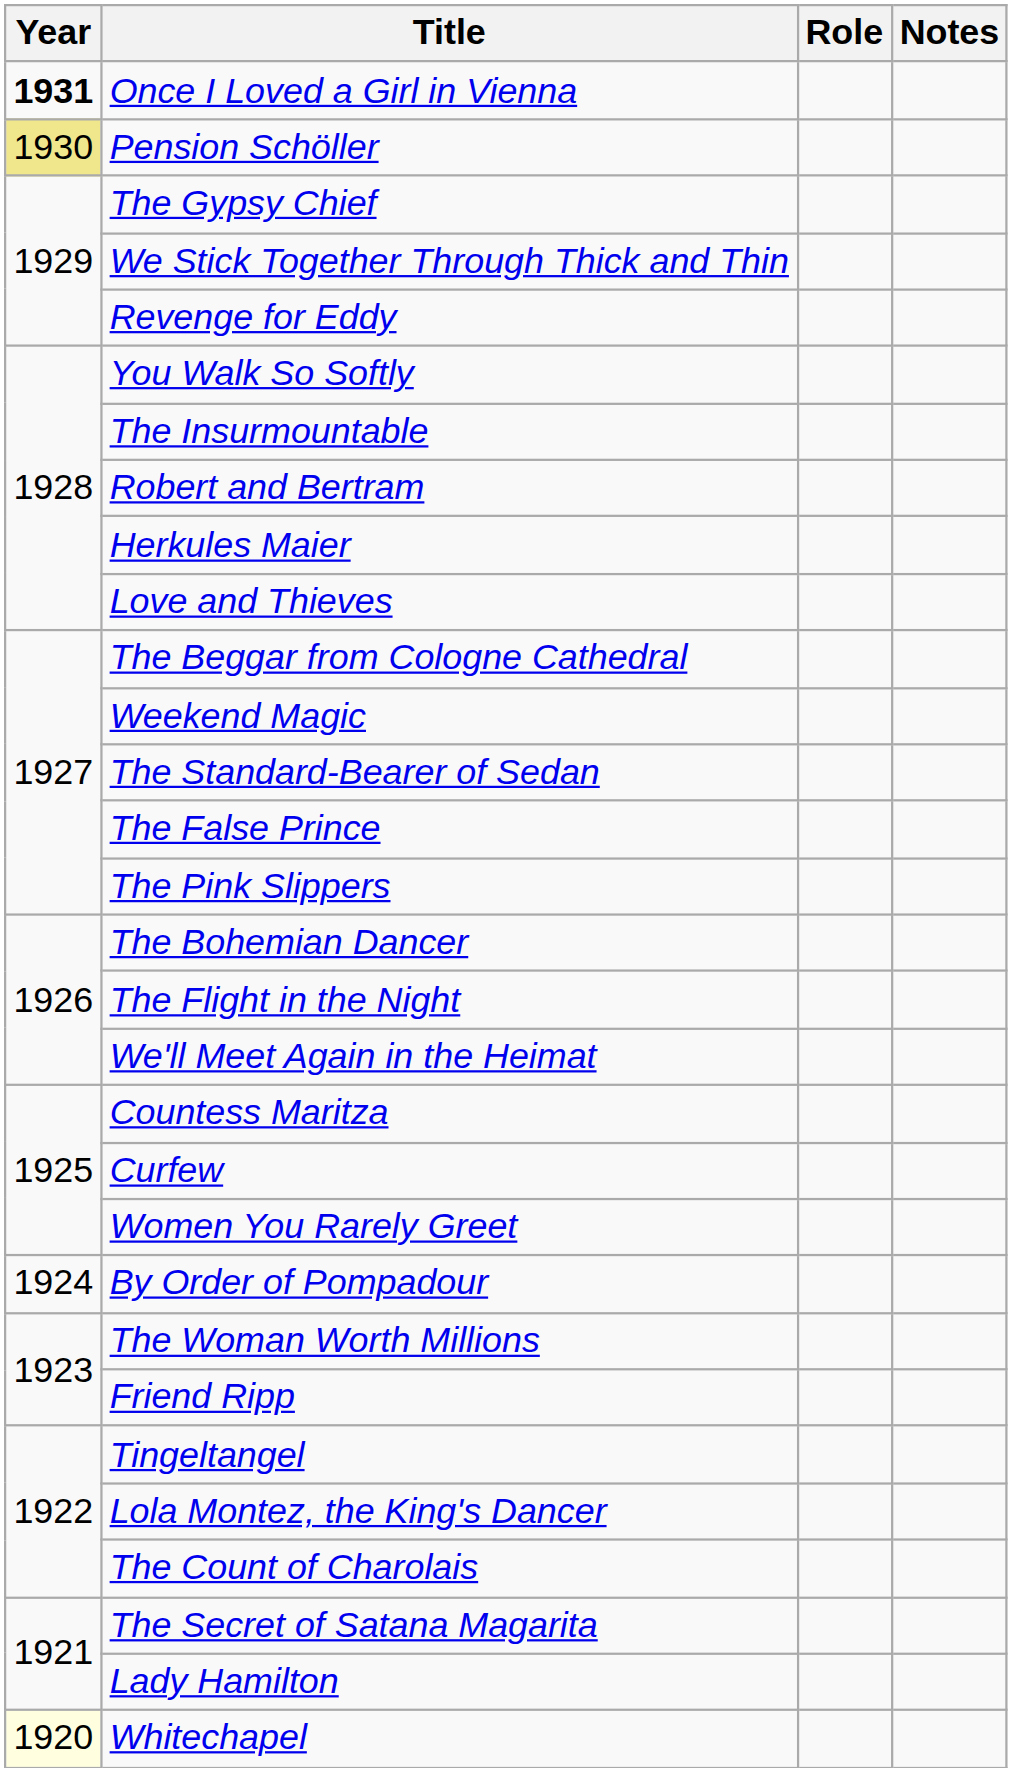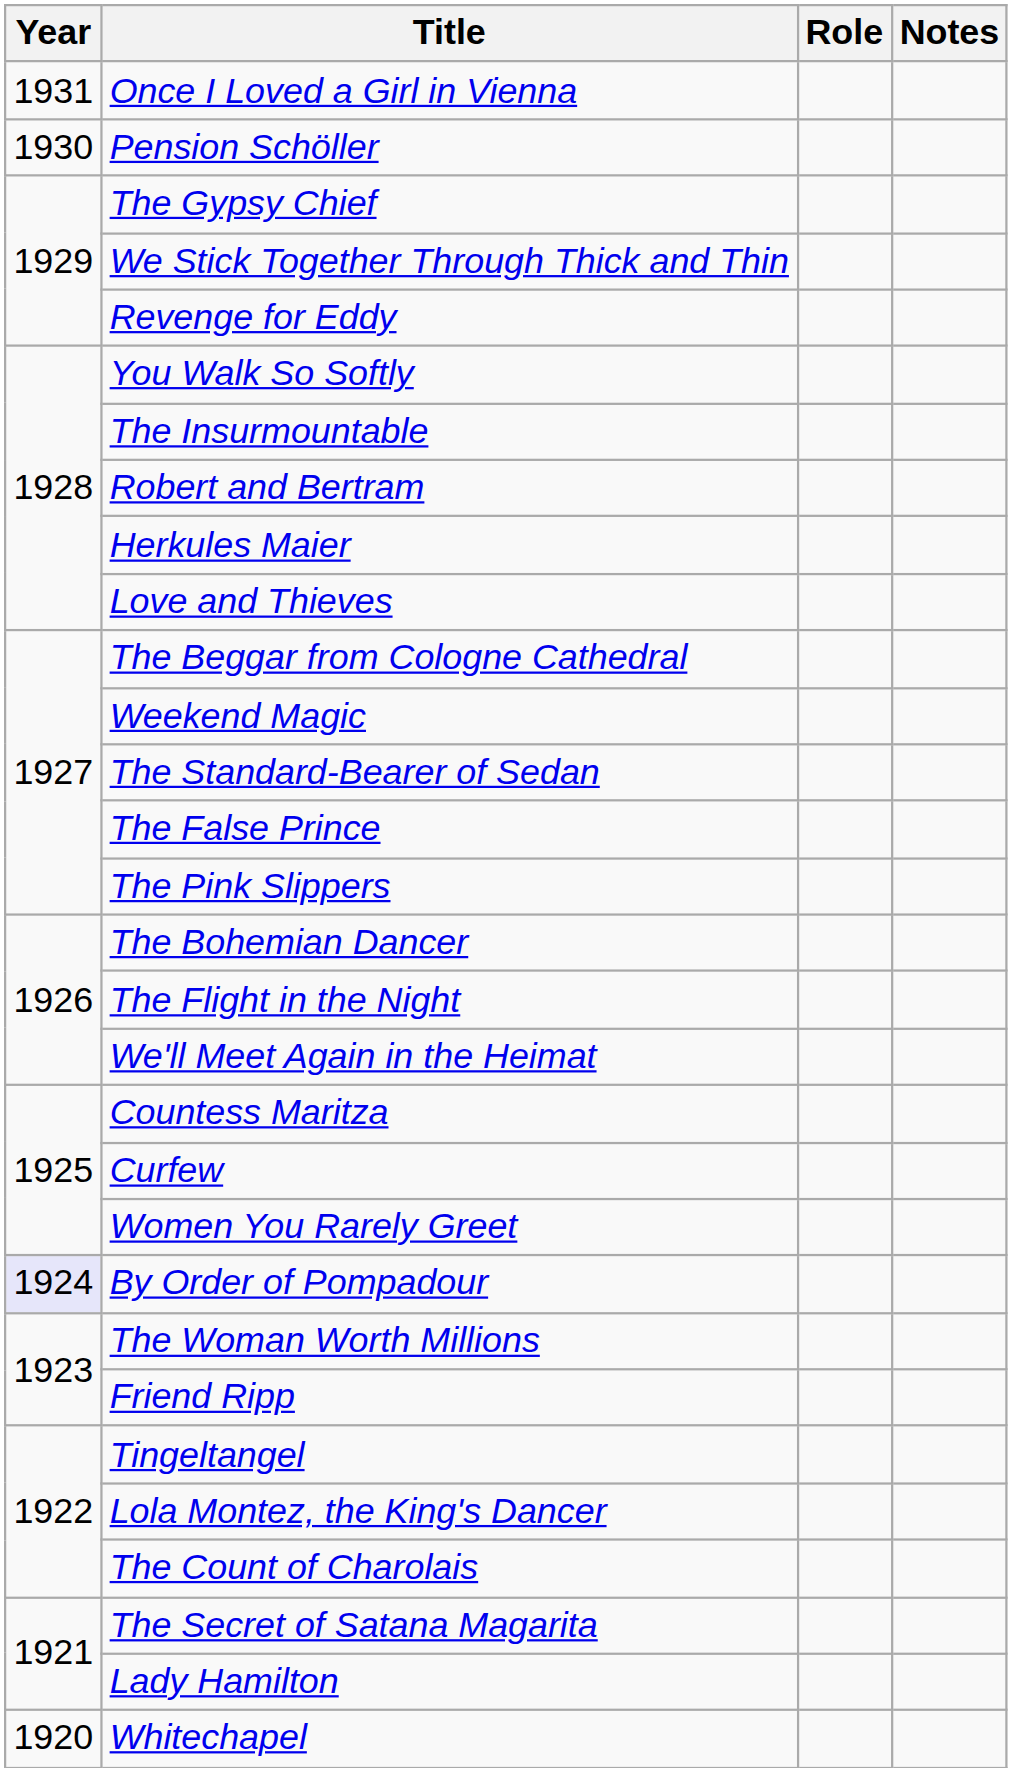(53, 89) bold -> (53, 89) normal
(53, 146) khaki background -> (53, 146) no background
(53, 1283) no background -> (53, 1283) lavender background
(53, 1738) lightyellow background -> (53, 1738) no background
